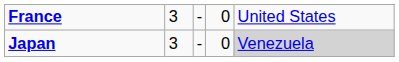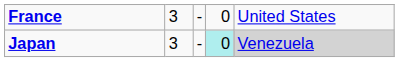(226, 43) no background -> (226, 43) paleturquoise background
